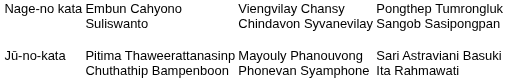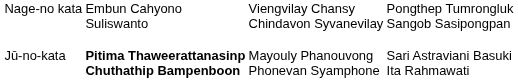(160, 63) normal -> (165, 63) bold
